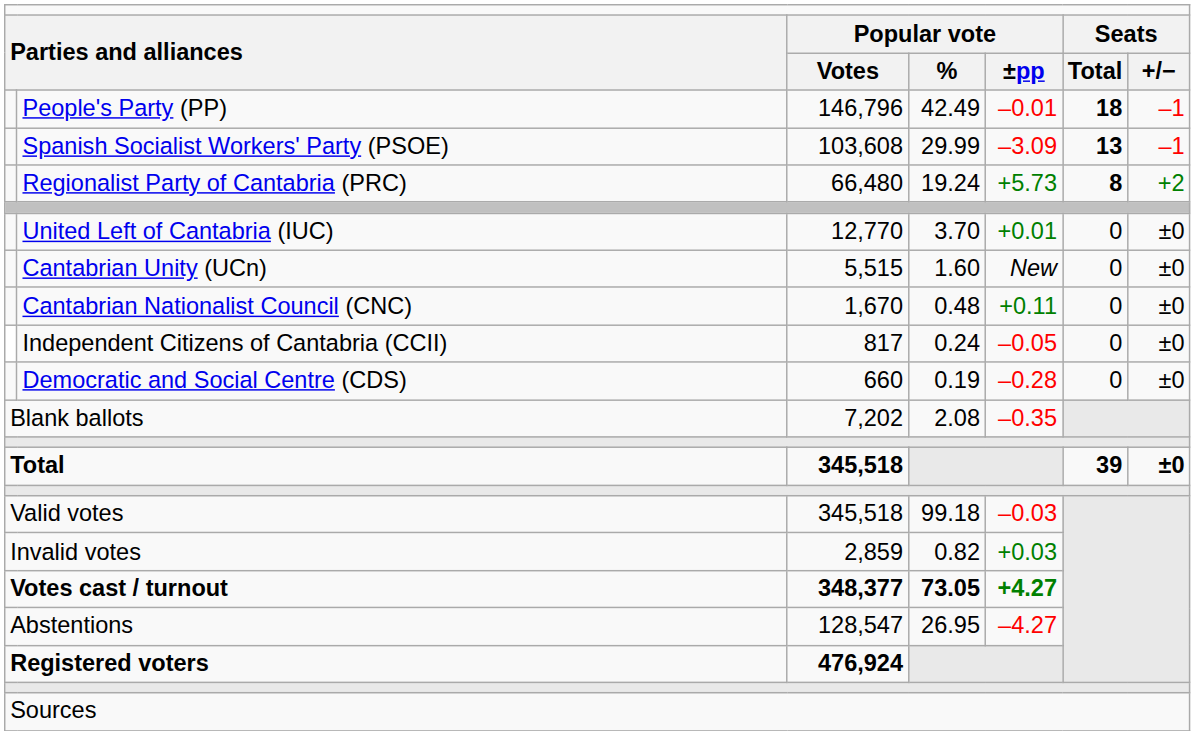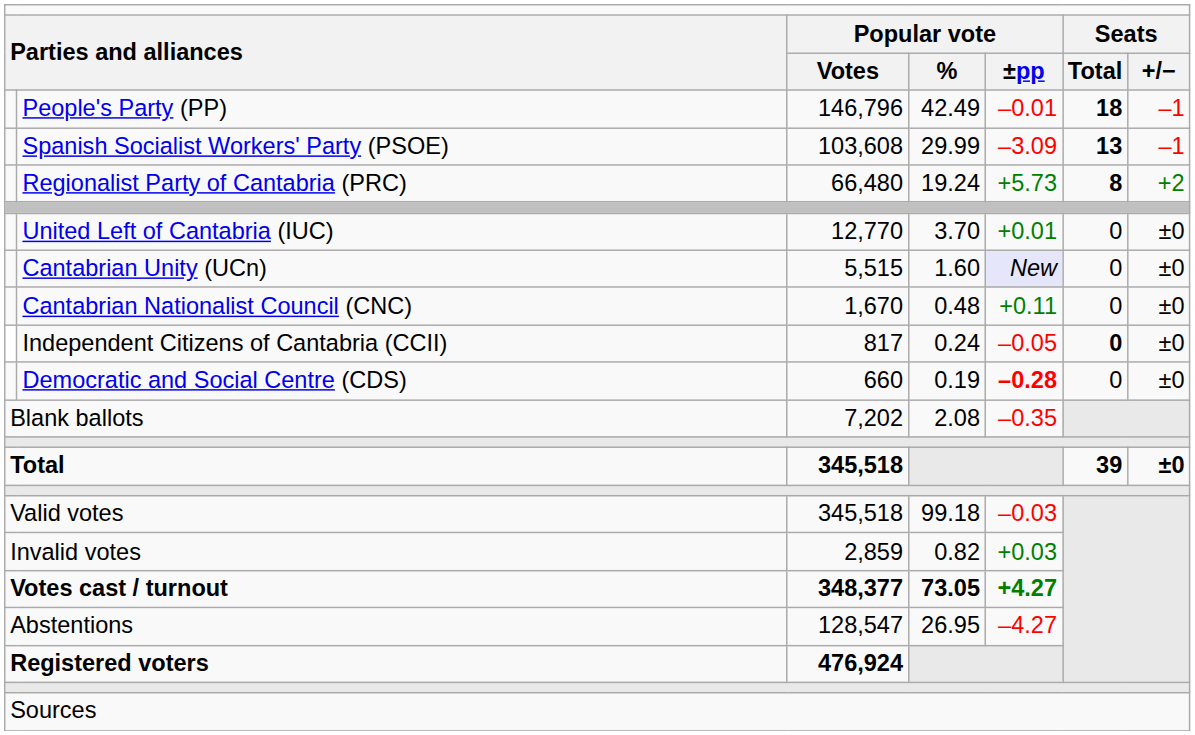(1033, 268) no background -> (1033, 268) lavender background
(1116, 343) normal -> (1116, 343) bold
(1028, 380) normal -> (1028, 380) bold
